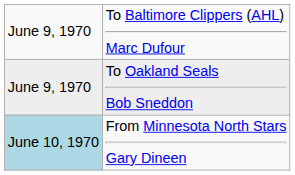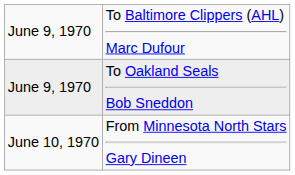(53, 142) lightblue background -> (53, 142) no background
